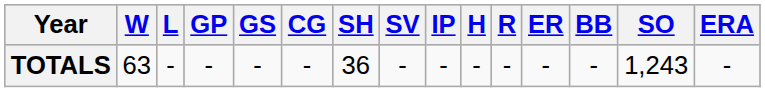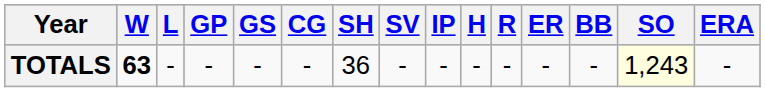(137, 65) normal -> (137, 65) bold
(656, 65) no background -> (656, 65) lightyellow background
